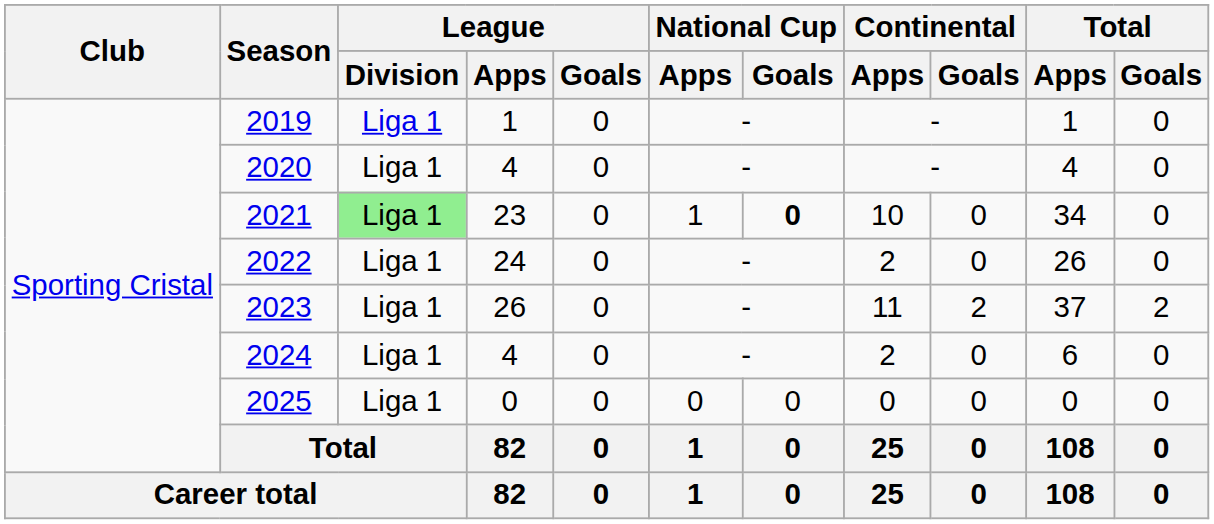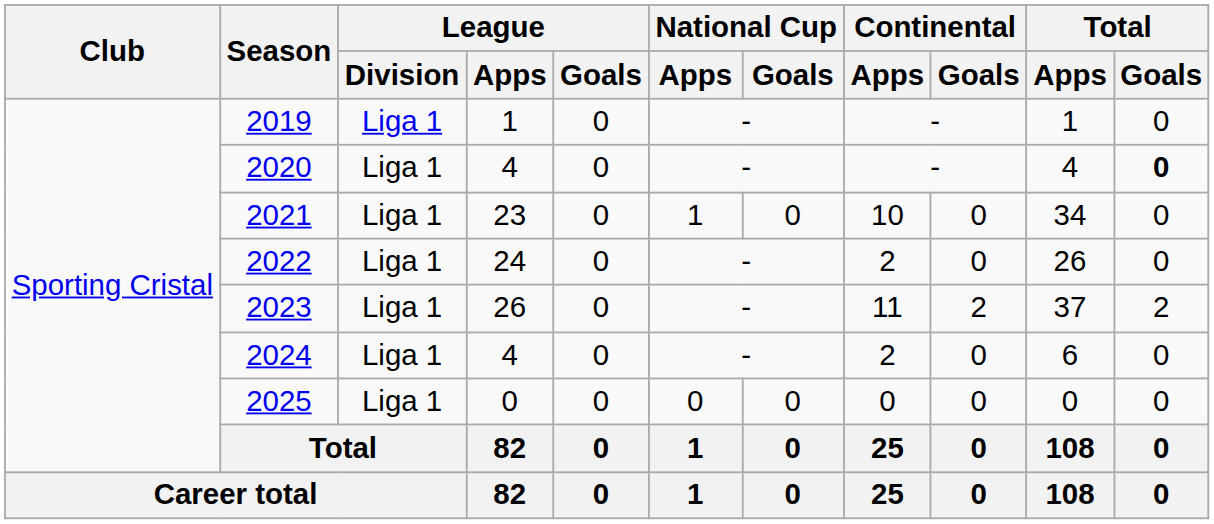(1161, 167) normal -> (1161, 167) bold
(402, 214) lightgreen background -> (402, 214) no background
(793, 214) bold -> (793, 214) normal
